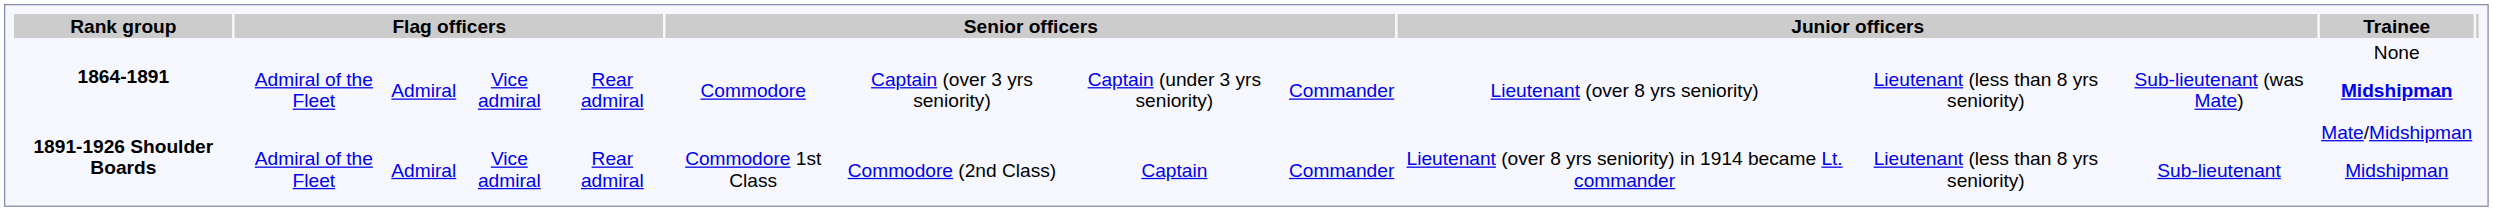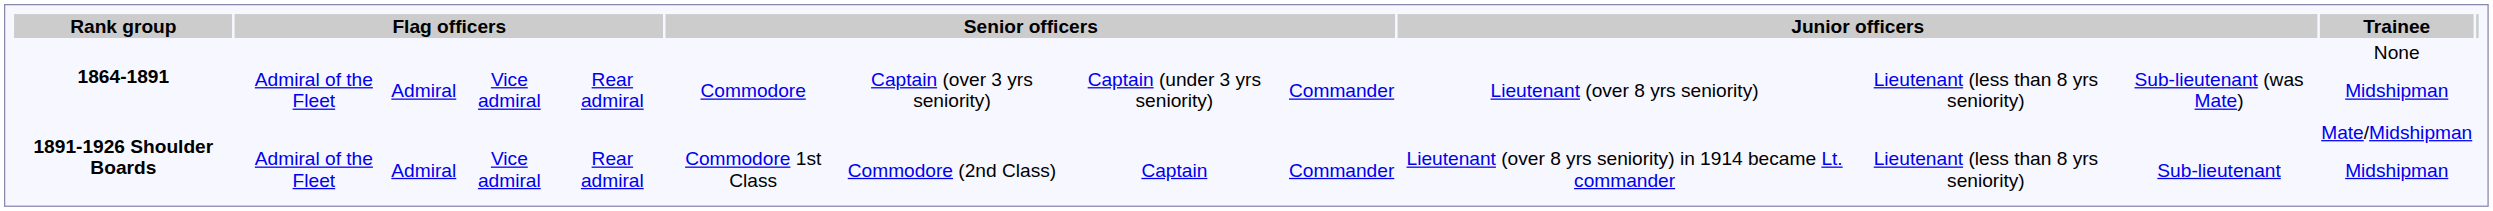(2397, 90) bold -> (2397, 90) normal
